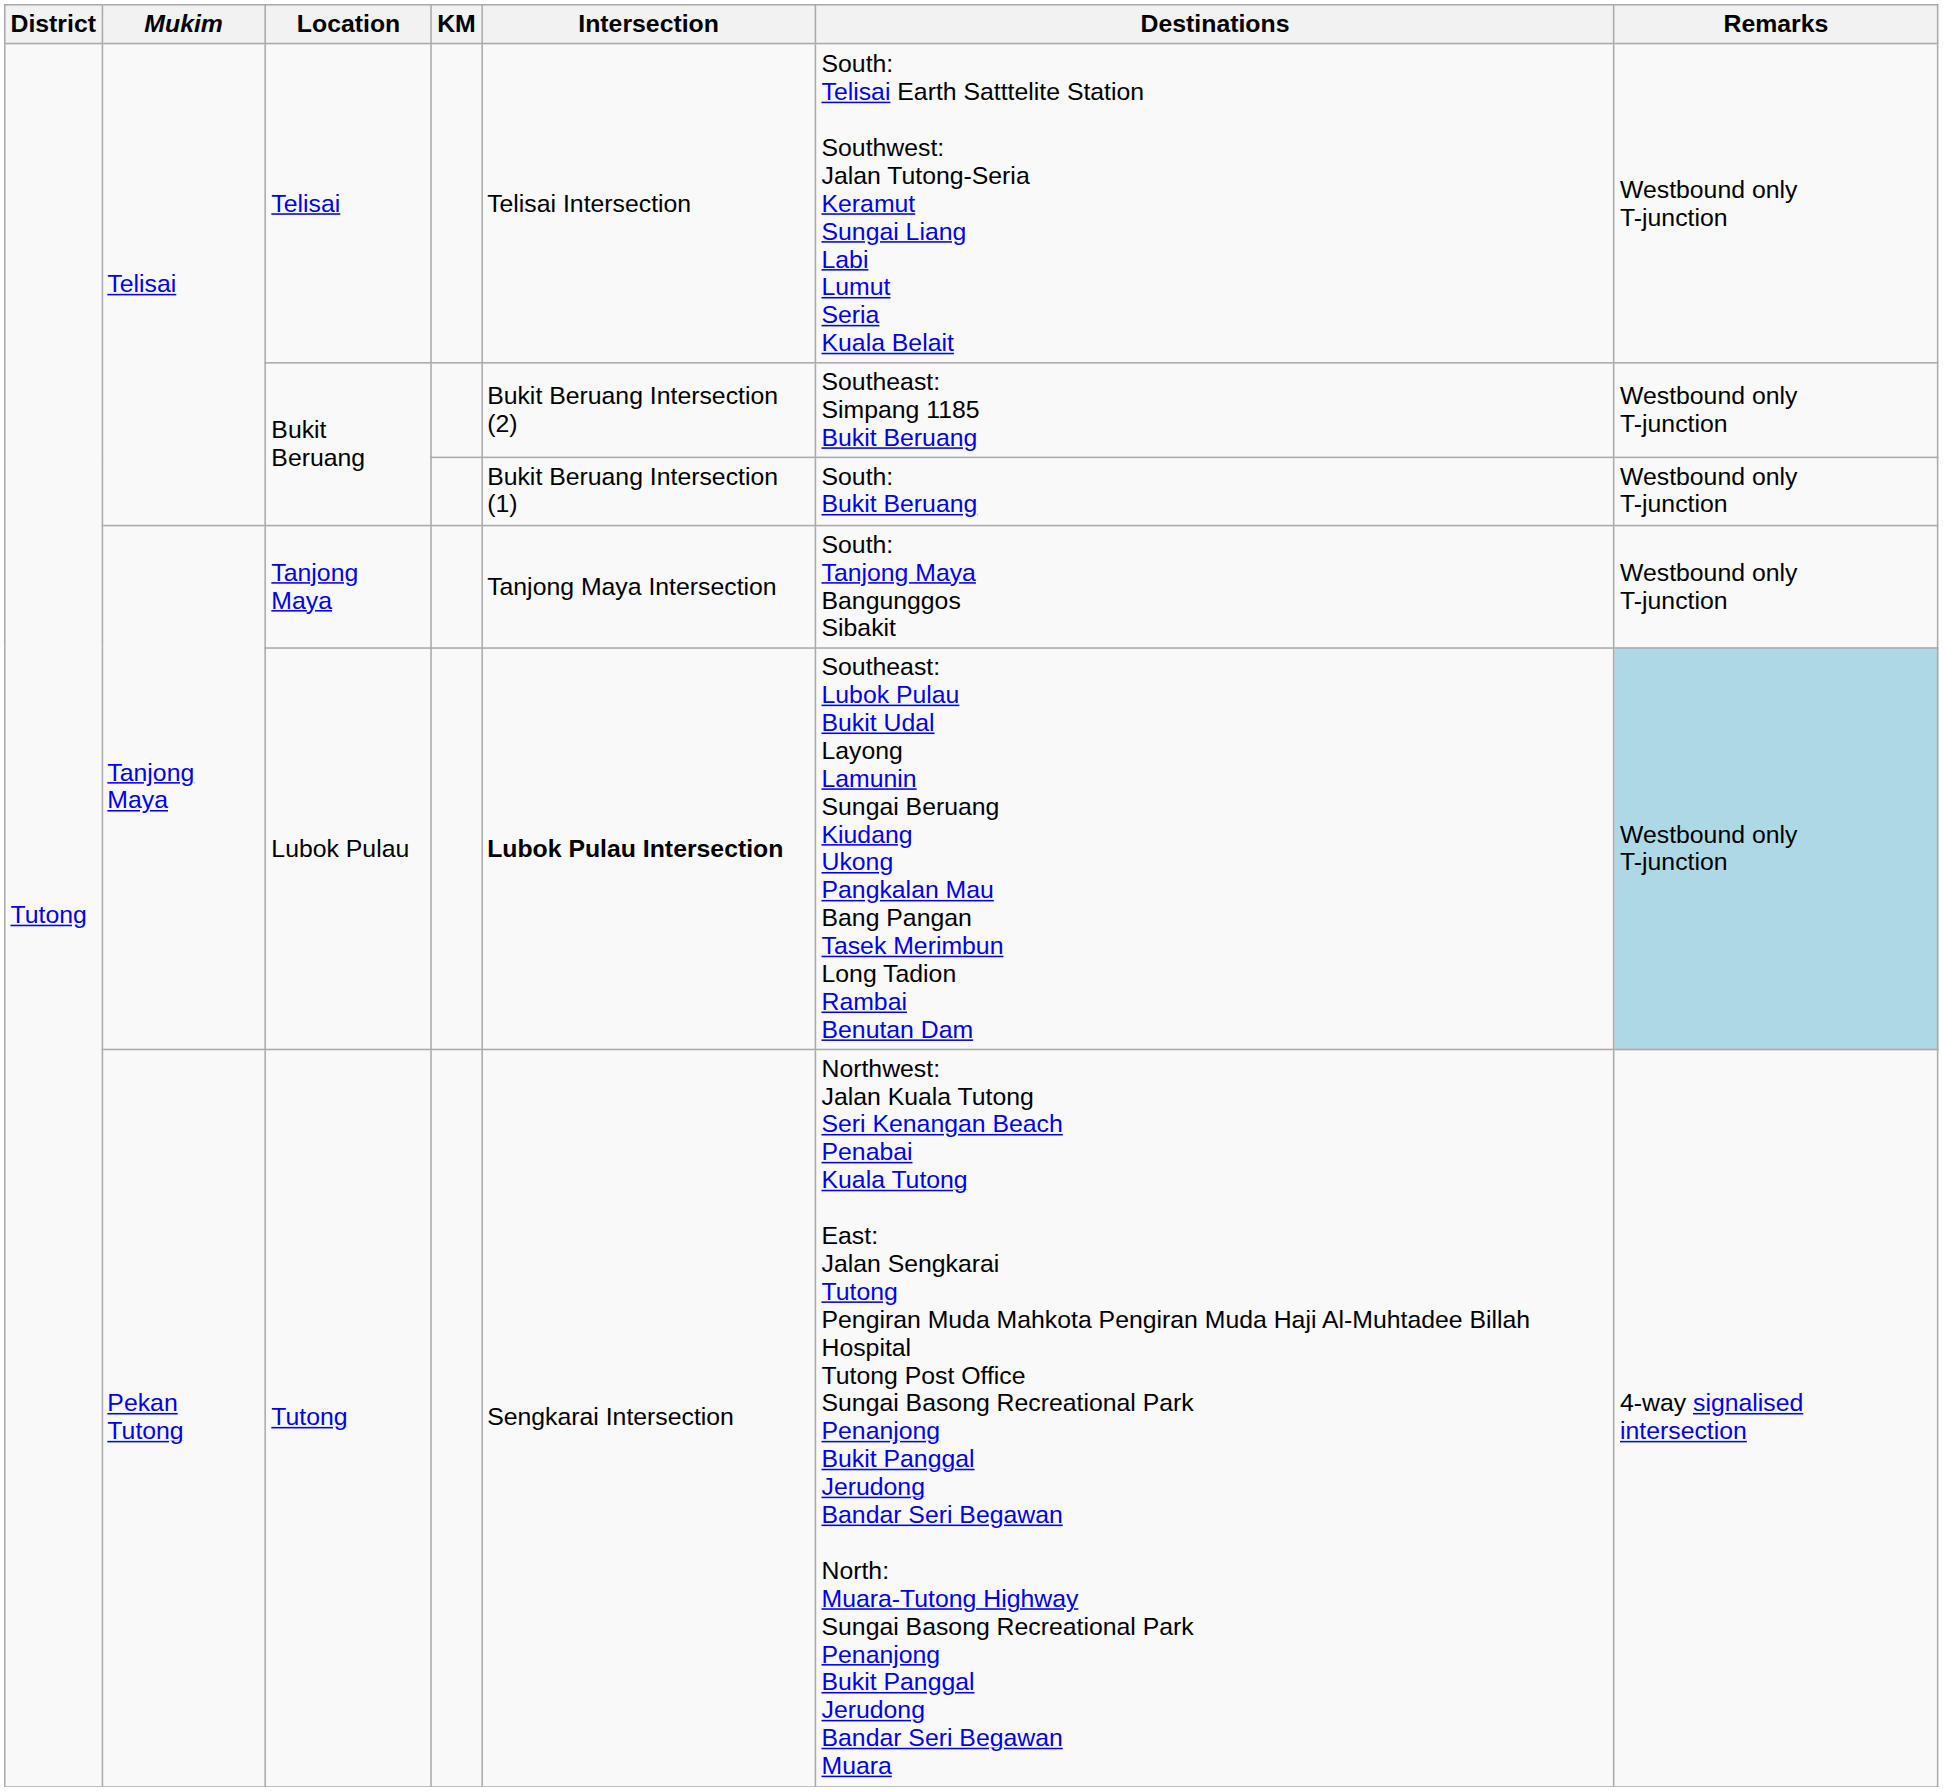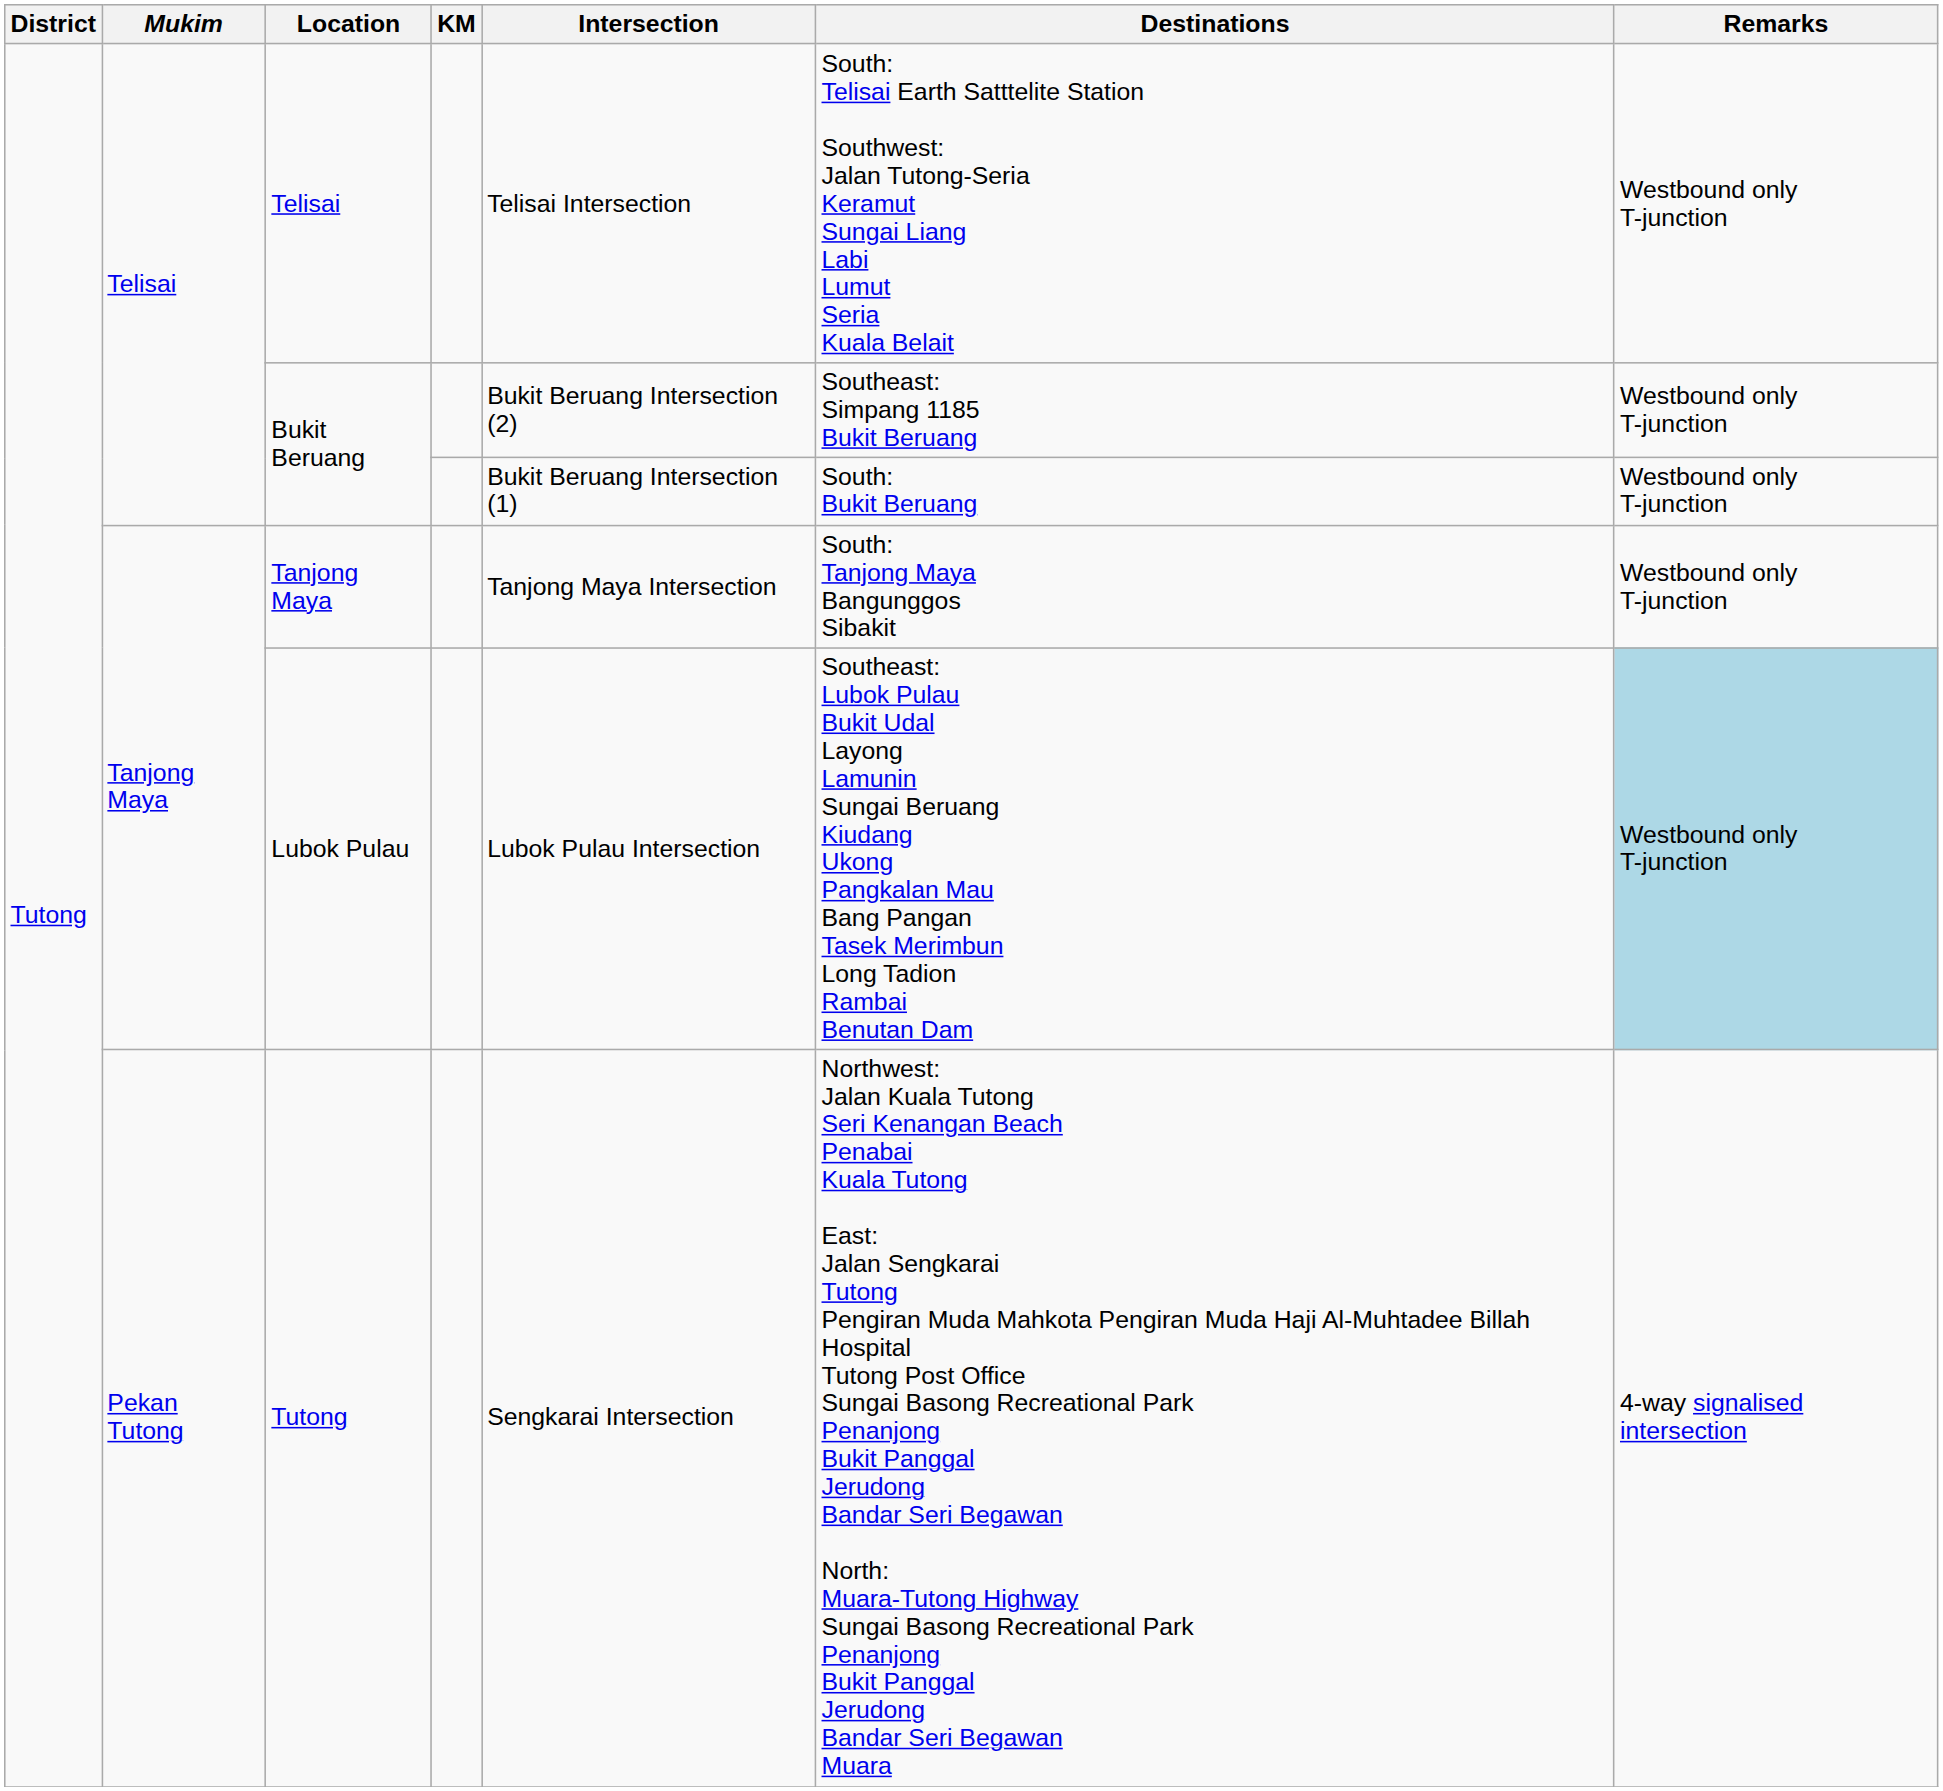(635, 848) bold -> (624, 848) normal
